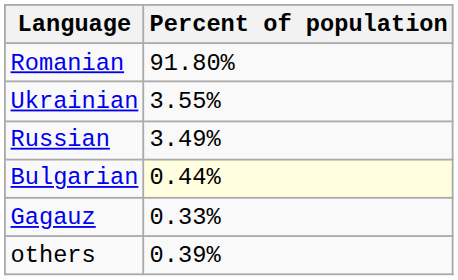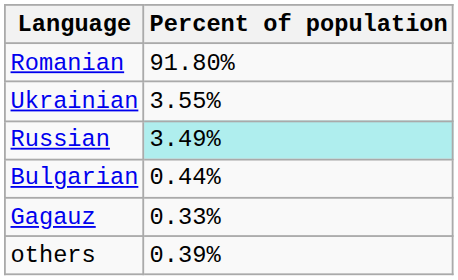(185, 140) no background -> (185, 140) paleturquoise background
(185, 178) lightyellow background -> (185, 178) no background
